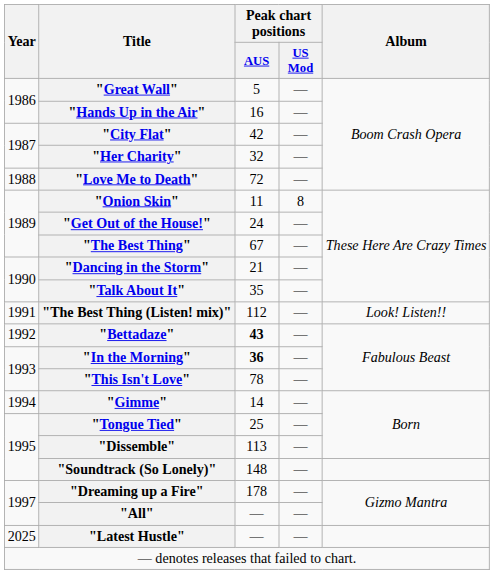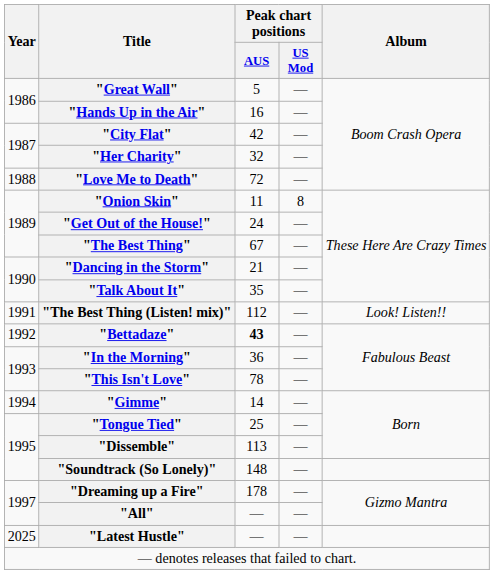(257, 357) bold -> (257, 357) normal
